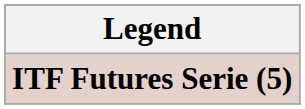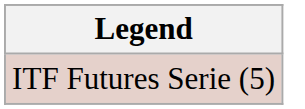(152, 78) bold -> (144, 78) normal
